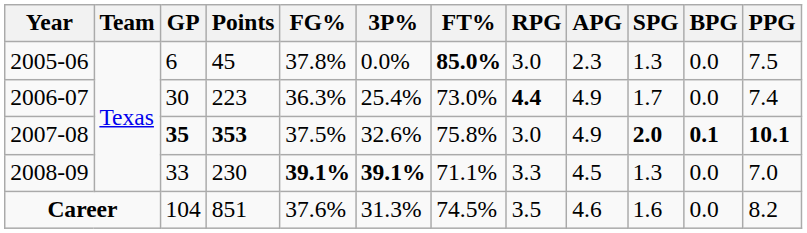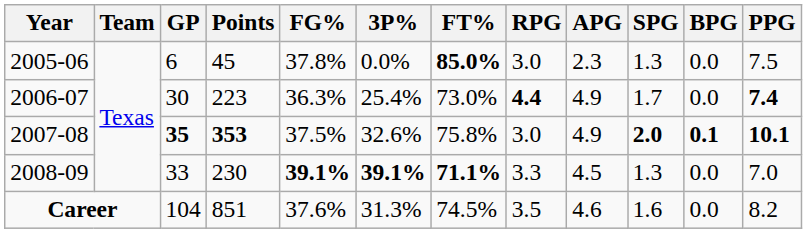(763, 97) normal -> (763, 97) bold
(467, 172) normal -> (469, 172) bold
